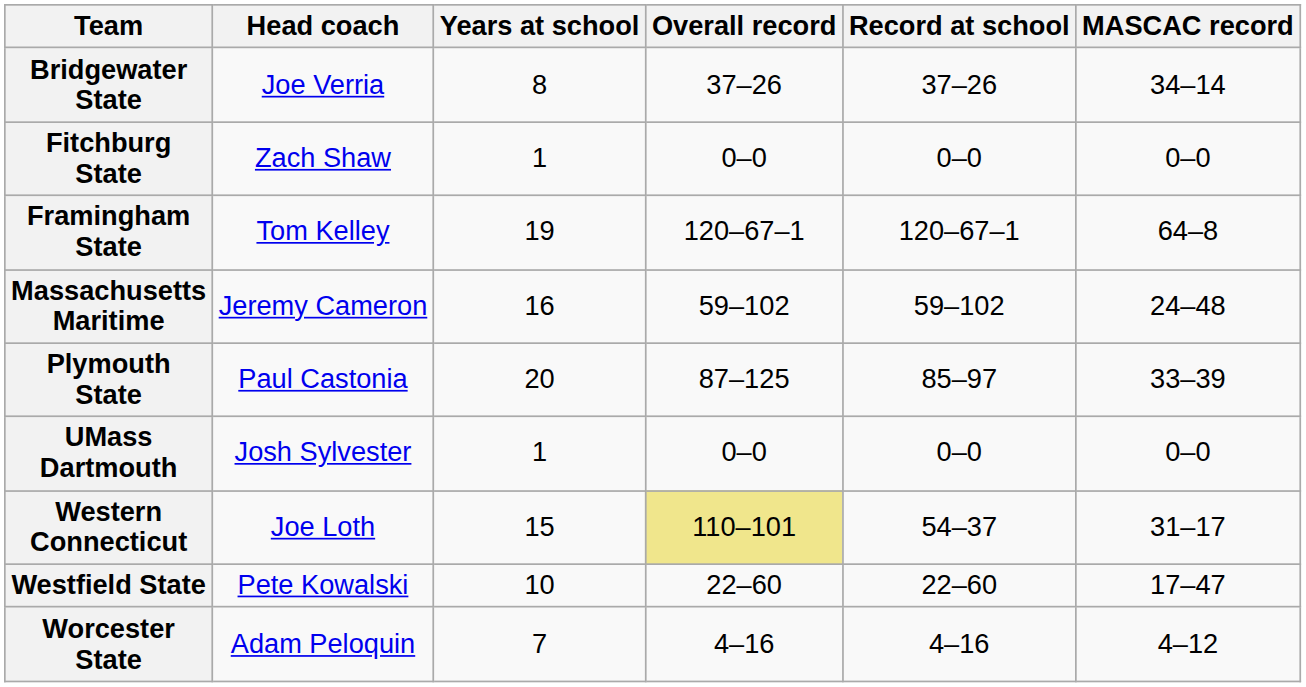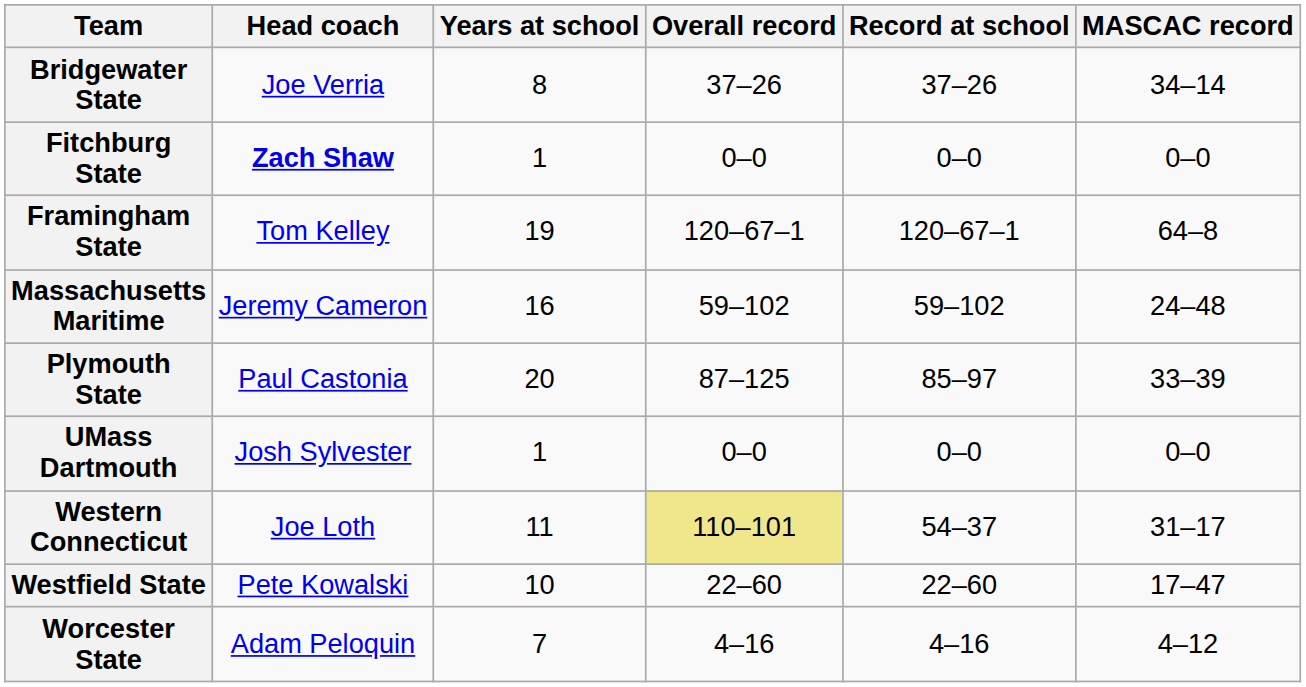(323, 158) normal -> (323, 158) bold
(540, 526) 15 -> (540, 526) 11
